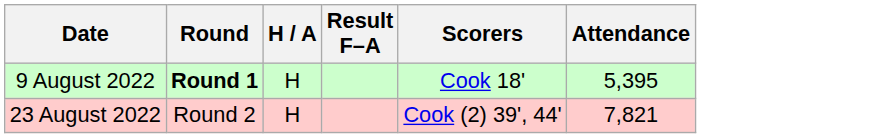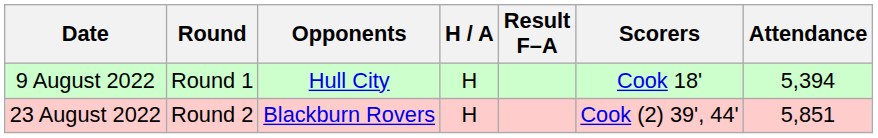+ column: (349, 33)
(215, 80) bold -> (212, 80) normal
(631, 80) 5,395 -> (808, 80) 5,394
(631, 115) 7,821 -> (808, 115) 5,851
